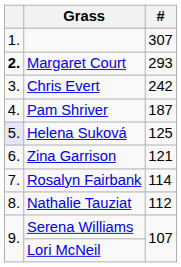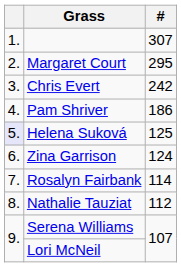(14, 63) bold -> (14, 63) normal
(161, 63) 293 -> (161, 63) 295
(161, 110) 187 -> (161, 110) 186
(161, 156) 121 -> (161, 156) 124
